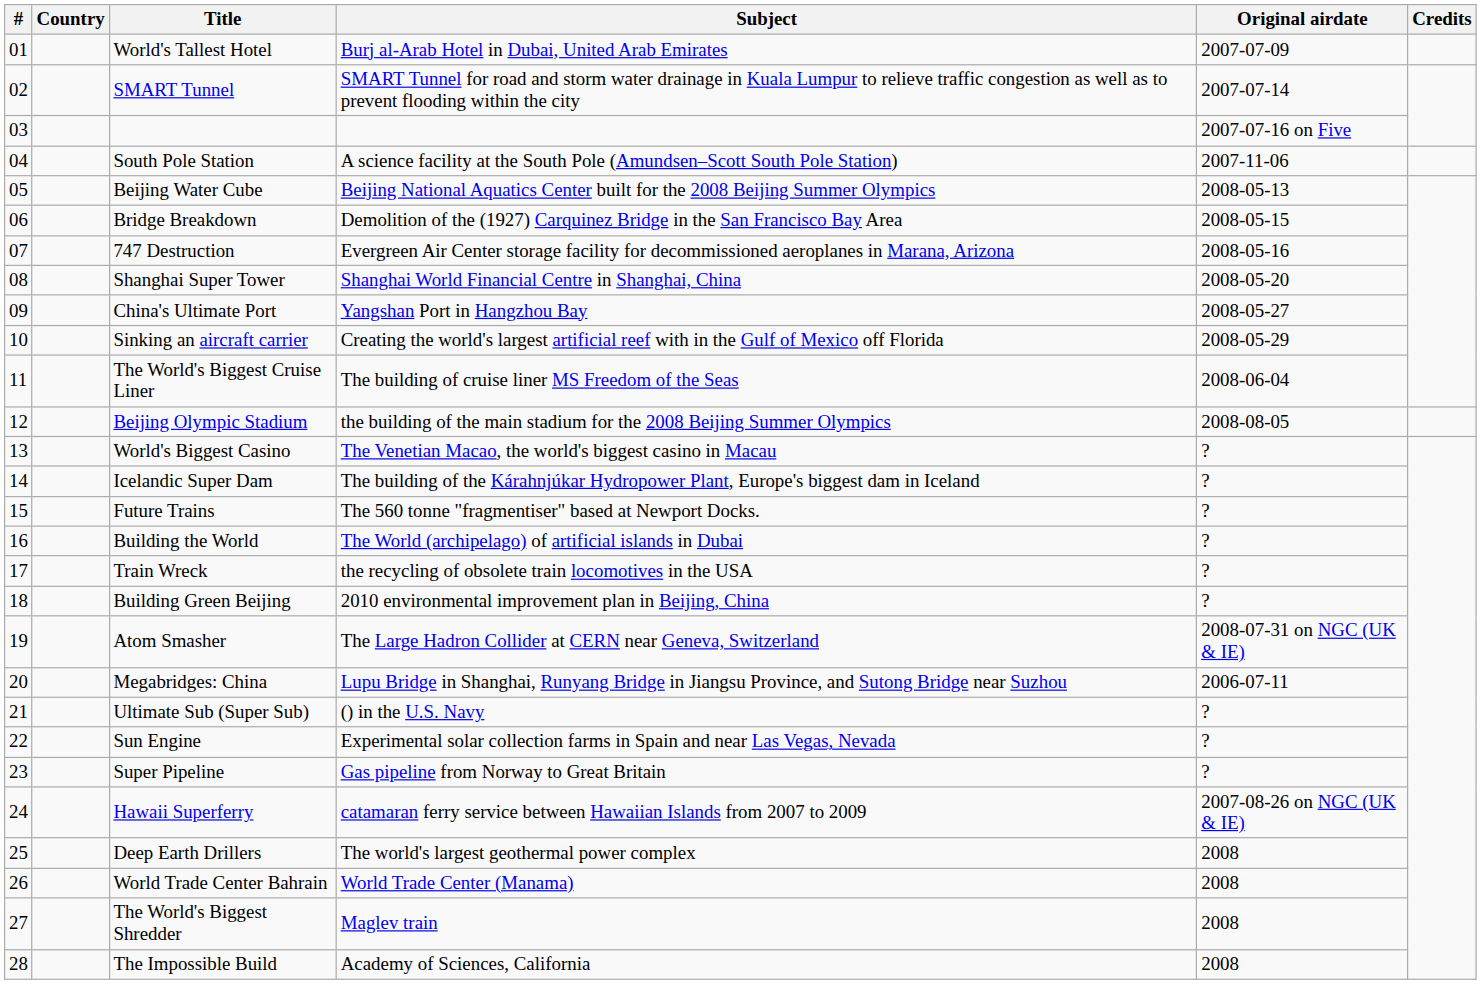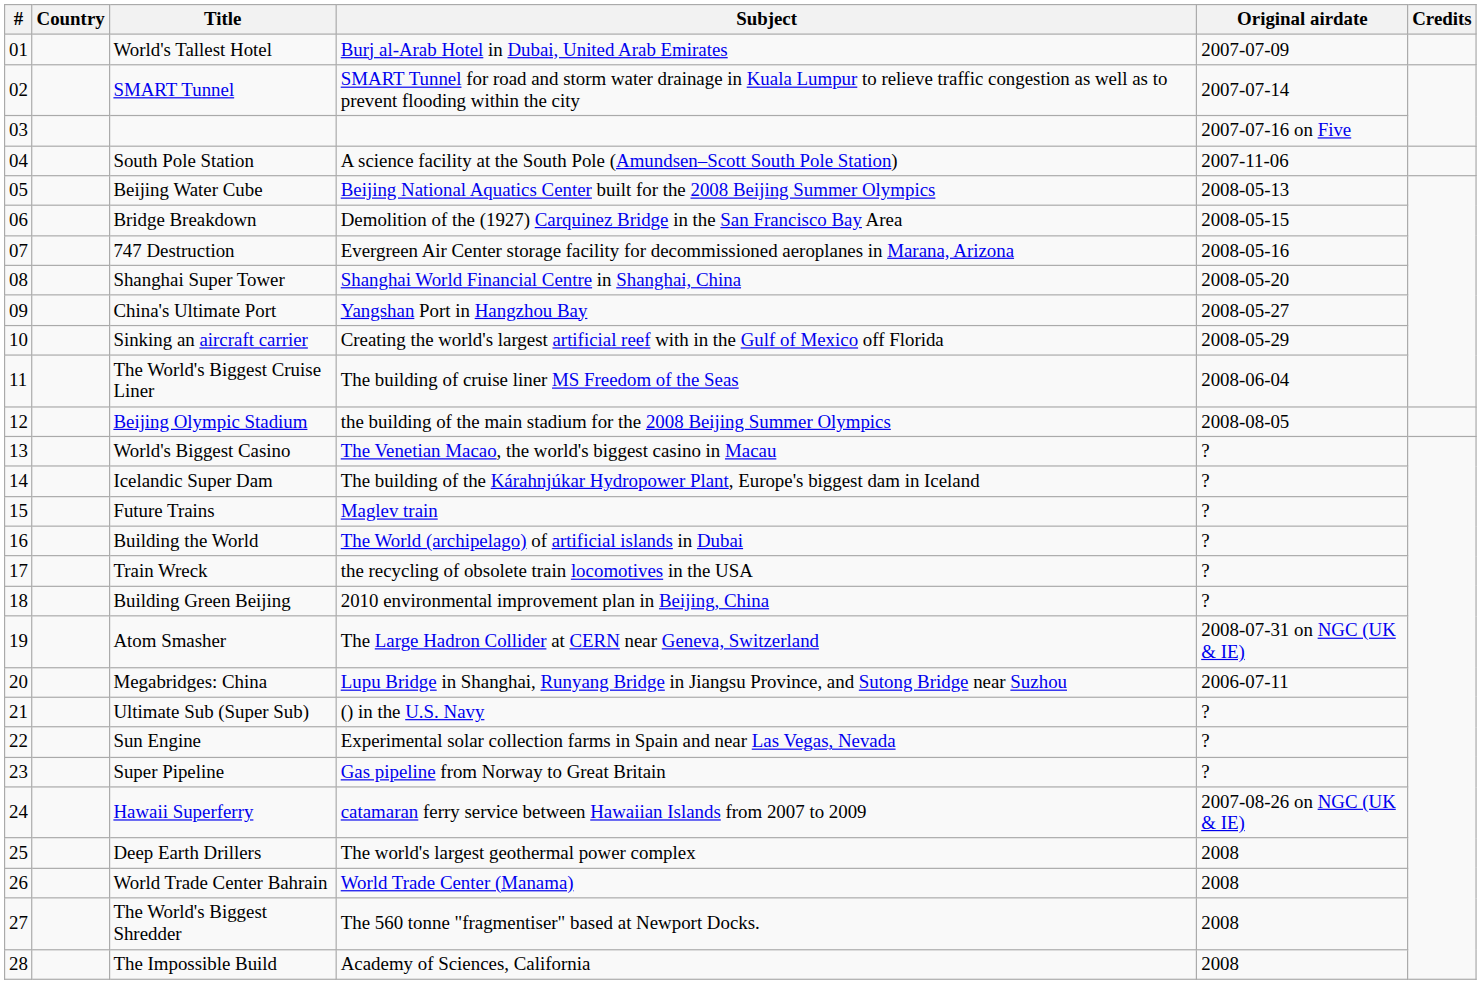(550, 511) The 560 tonne "fragmentiser" based at Newport Docks. -> (389, 511) Maglev train
(389, 923) Maglev train -> (550, 923) The 560 tonne "fragmentiser" based at Newport Docks.
